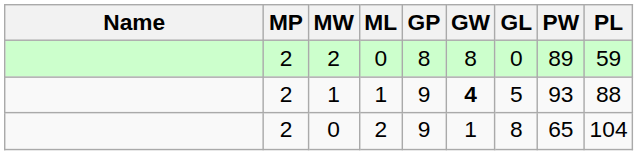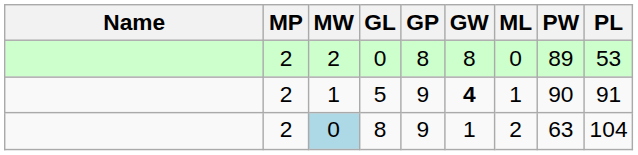columns swapped: (381, 22) <-> (516, 22)
(609, 58) 59 -> (609, 58) 53
(561, 94) 93 -> (561, 94) 90
(609, 94) 88 -> (609, 94) 91
(334, 130) no background -> (334, 130) lightblue background
(561, 130) 65 -> (561, 130) 63
